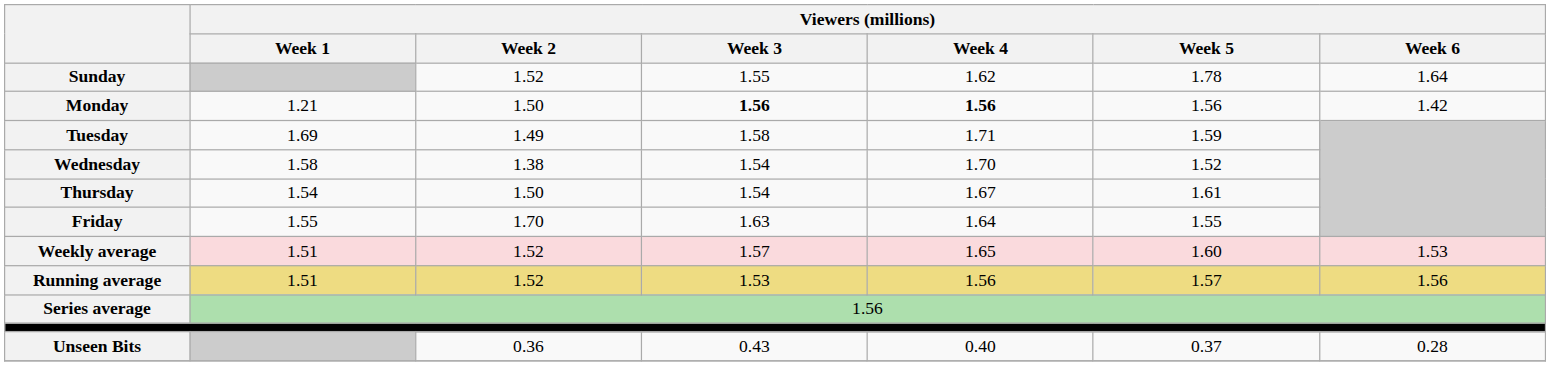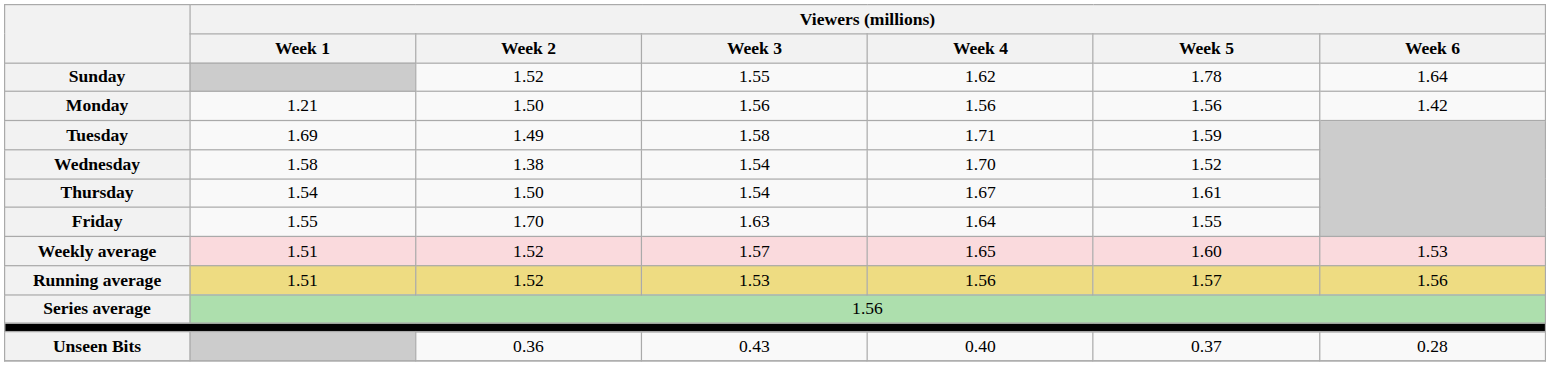(754, 106) bold -> (754, 106) normal
(980, 106) bold -> (980, 106) normal
